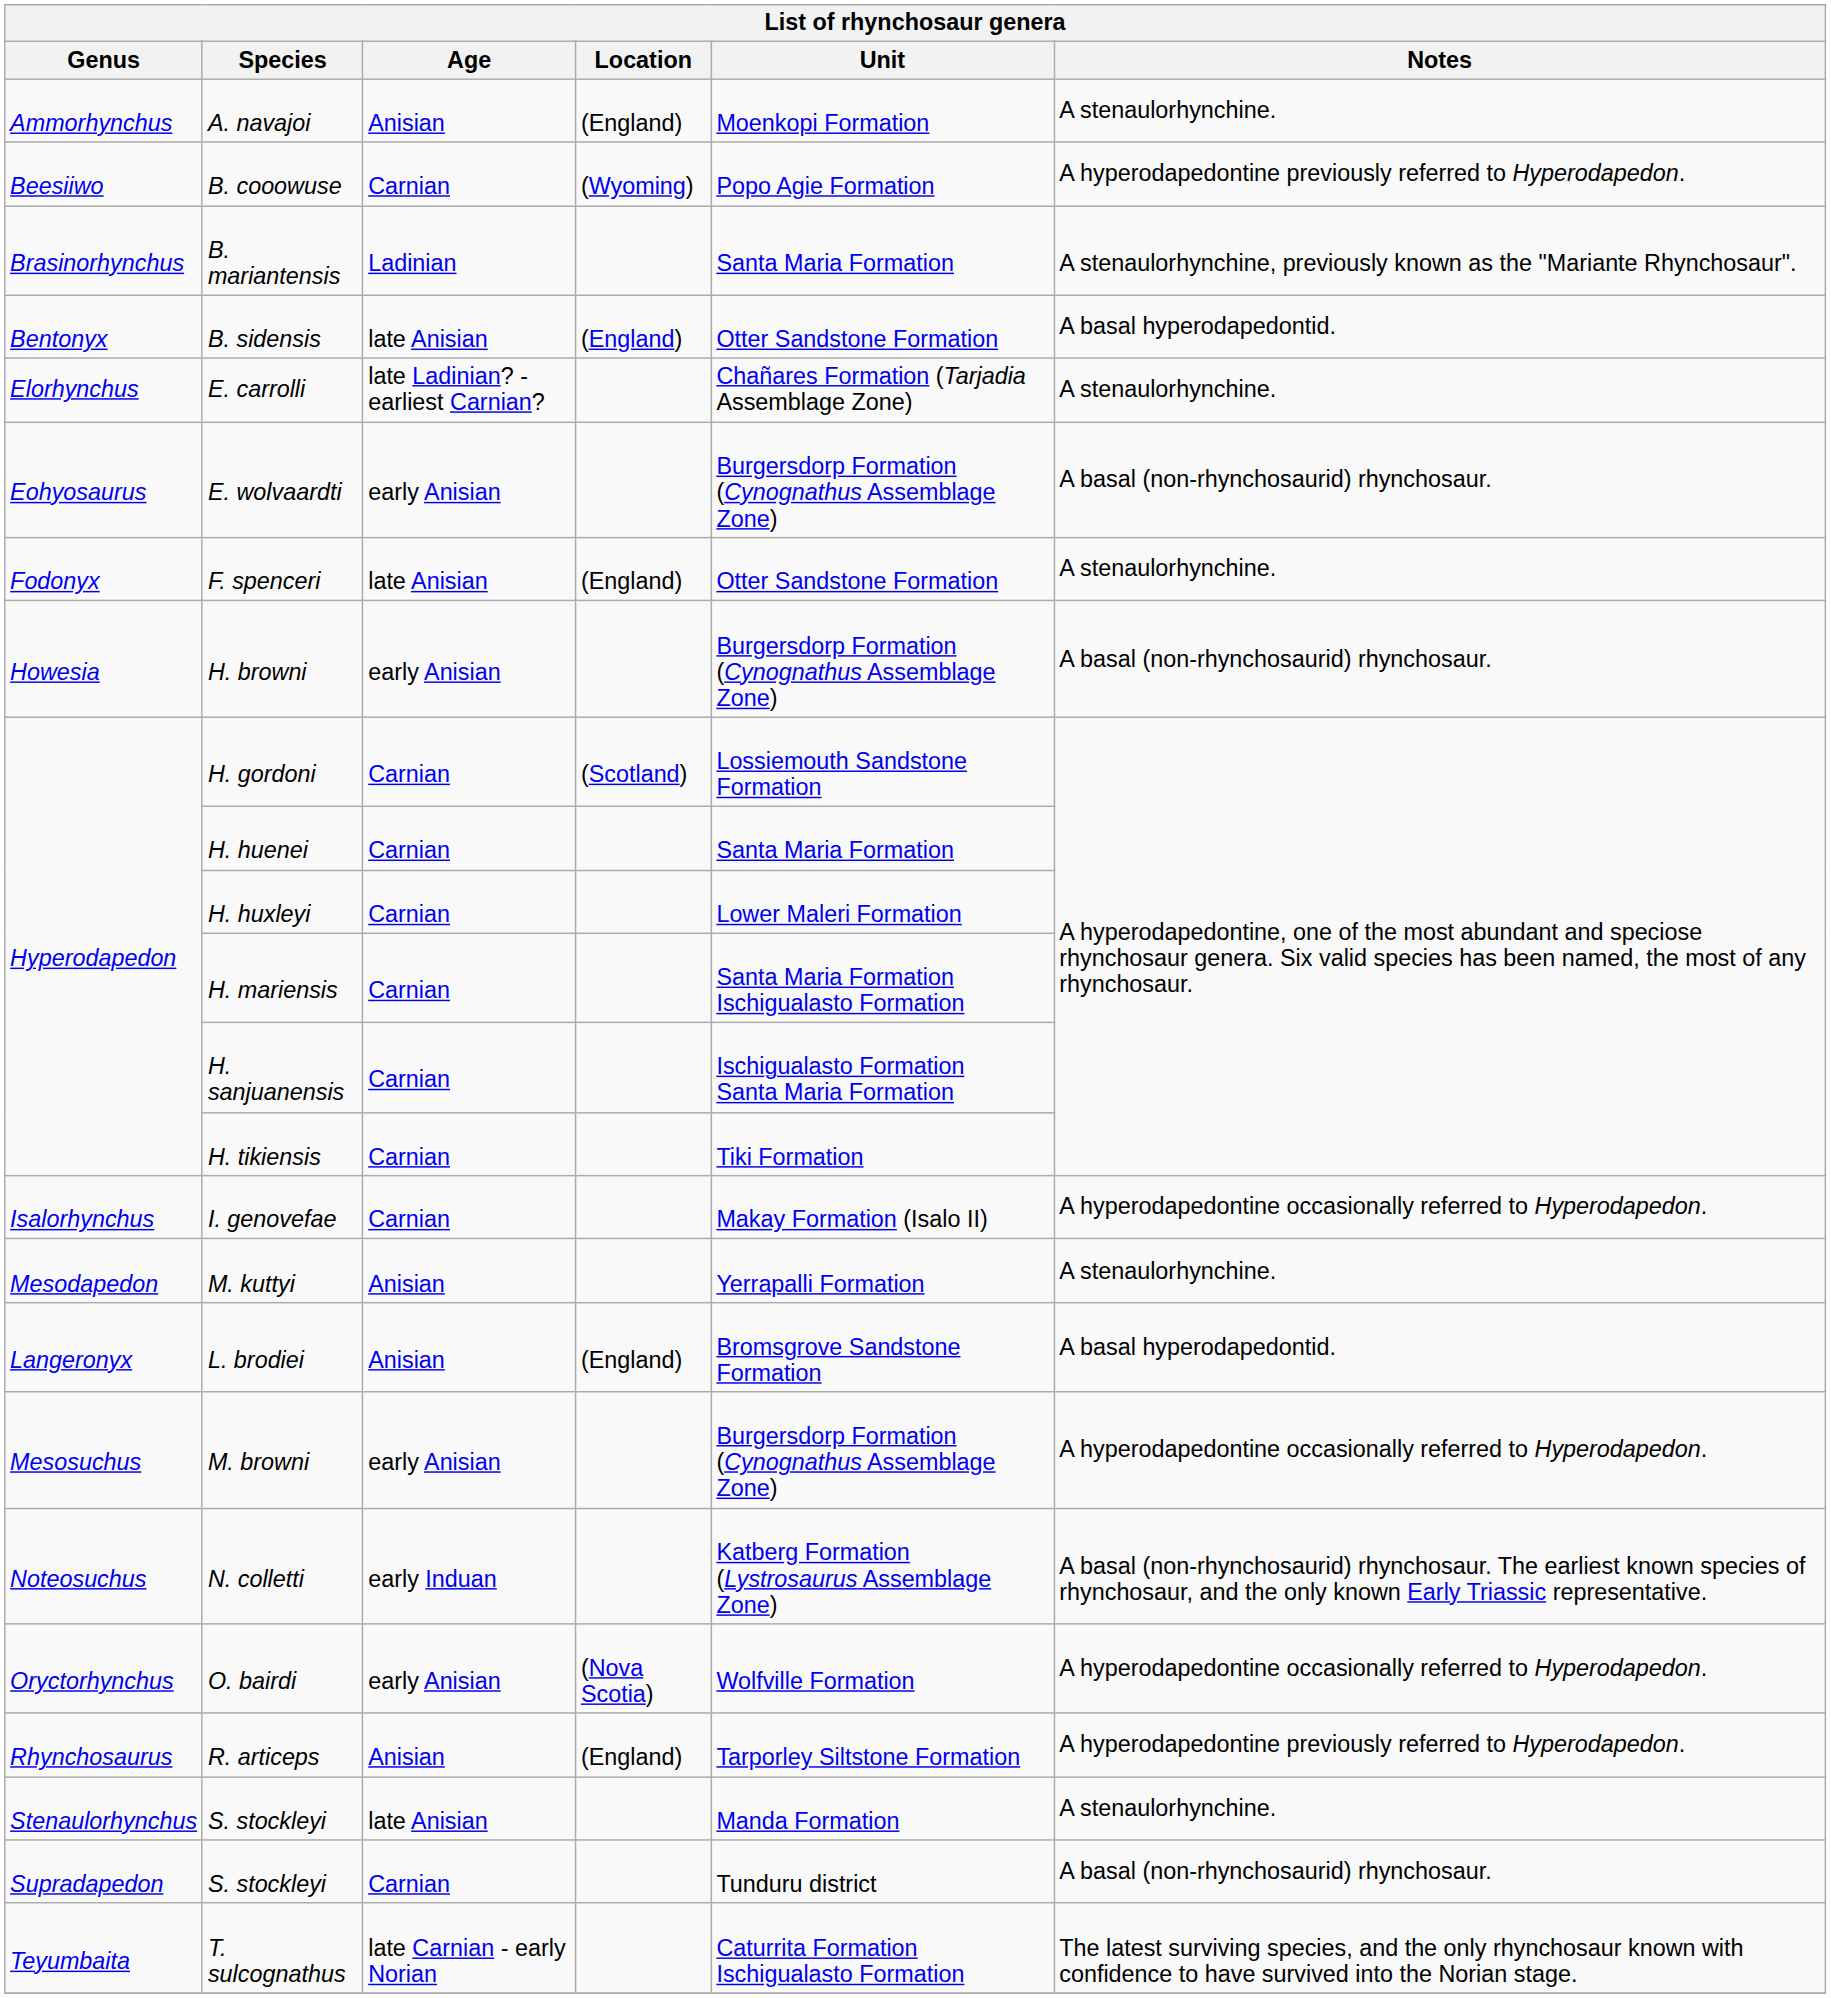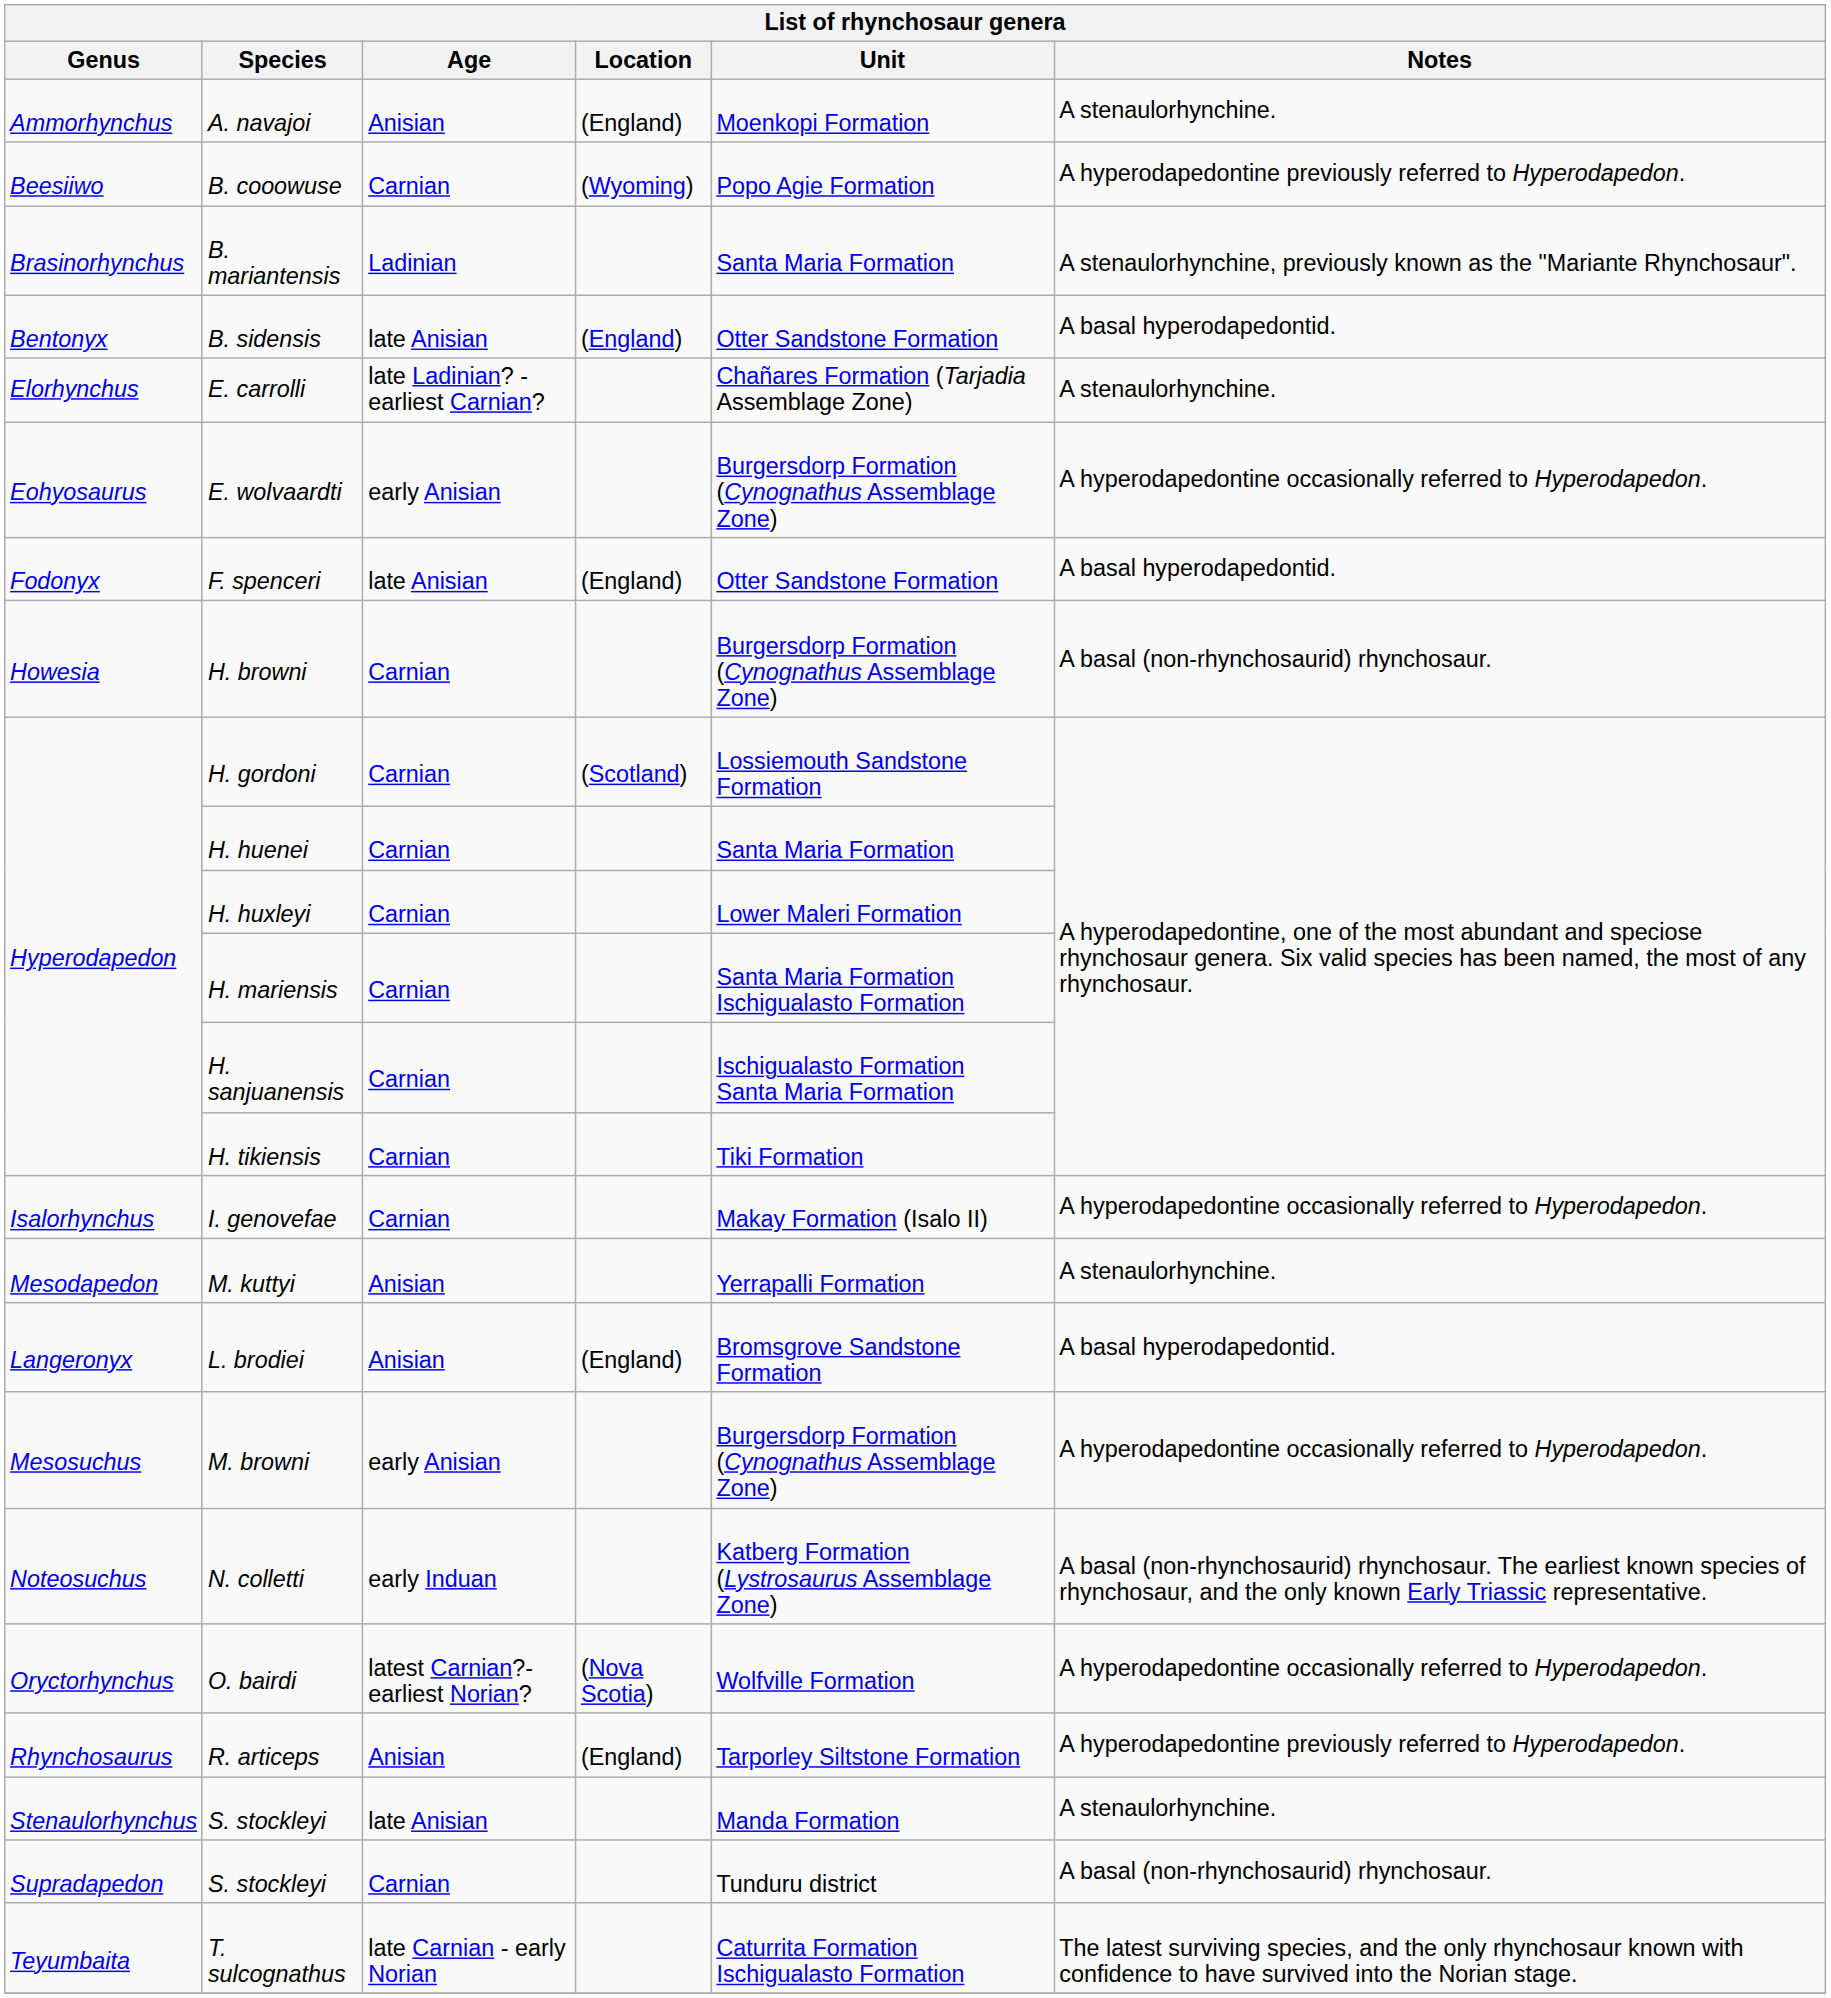(1275, 479) A basal (non-rhynchosaurid) rhynchosaur. -> (1383, 479) A hyperodapedontine occasionally referred to Hyperodapedon.
(1168, 569) A stenaulorhynchine. -> (1198, 569) A basal hyperodapedontid.
(434, 671) early Anisian -> (409, 671) Carnian
(434, 1681) early Anisian -> (451, 1681) latest Carnian?-earliest Norian?
